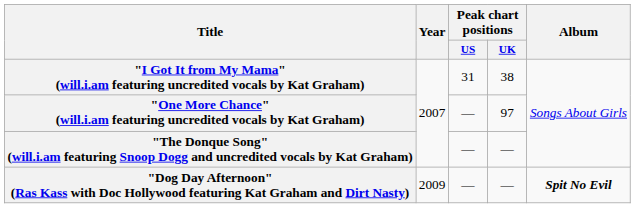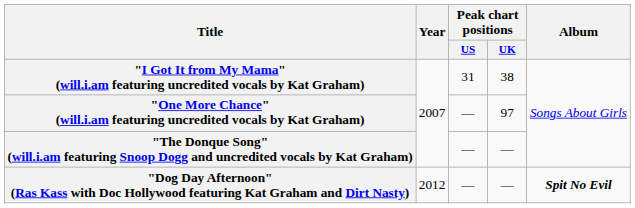(432, 185) 2009 -> (432, 185) 2012
